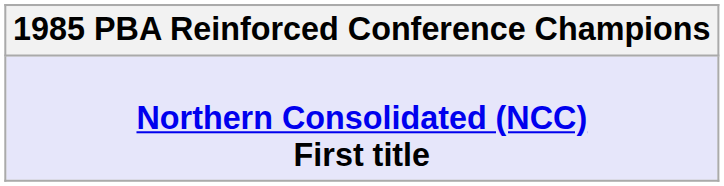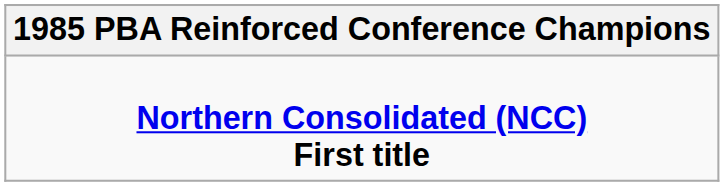(362, 135) lavender background -> (362, 135) no background
